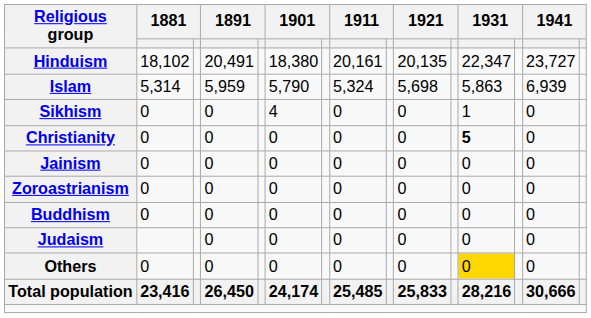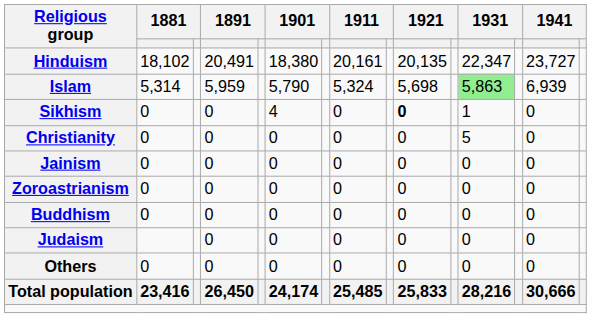(482, 86) no background -> (482, 86) lightgreen background
(402, 112) normal -> (402, 112) bold
(466, 138) bold -> (466, 138) normal
(466, 266) gold background -> (466, 266) no background
